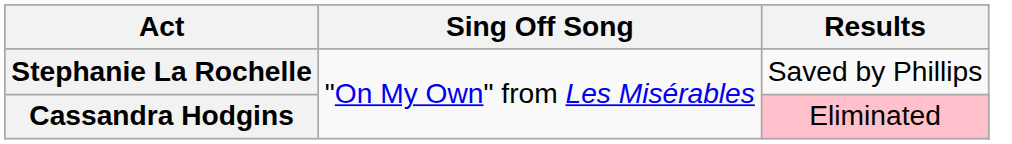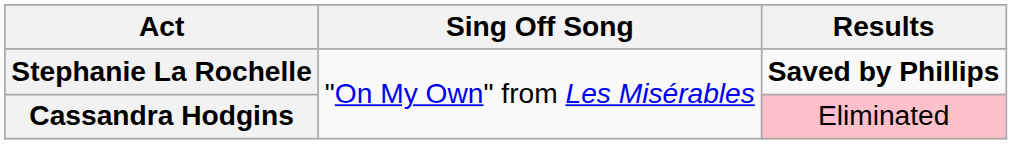(875, 71) normal -> (884, 71) bold
